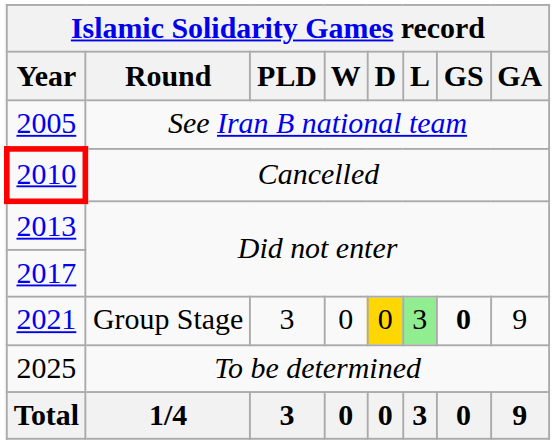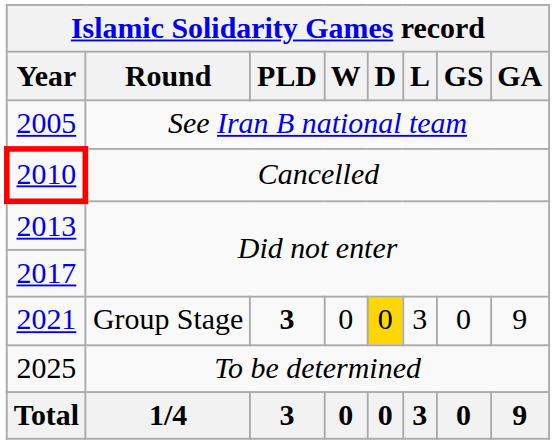(287, 320) normal -> (287, 320) bold
(420, 320) lightgreen background -> (420, 320) no background
(464, 320) bold -> (464, 320) normal
